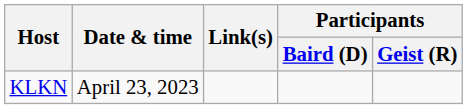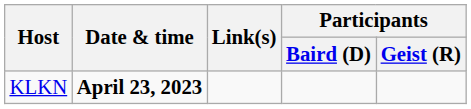(138, 86) normal -> (139, 86) bold
